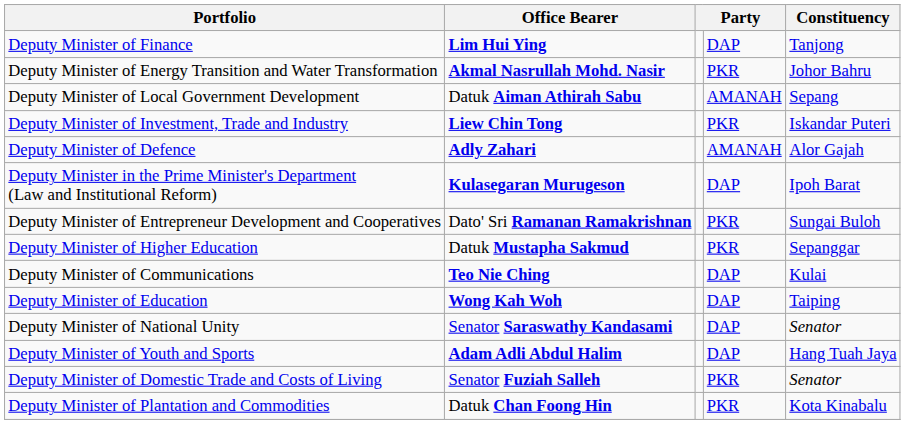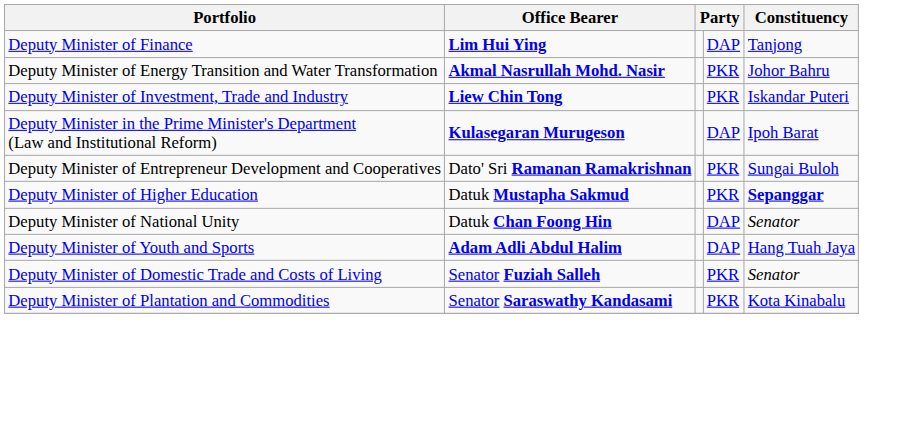- row: (184, 96)
- row: (102, 149)
(824, 247) normal -> (786, 194) bold
- row: (131, 273)
- row: (108, 300)
(560, 326) Senator Saraswathy Kandasami -> (530, 221) Datuk Chan Foong Hin
(530, 405) Datuk Chan Foong Hin -> (560, 300) Senator Saraswathy Kandasami
